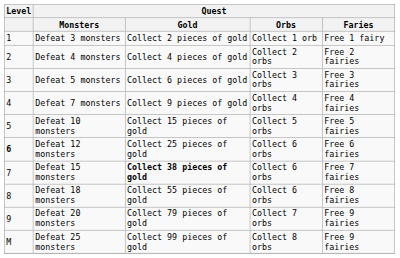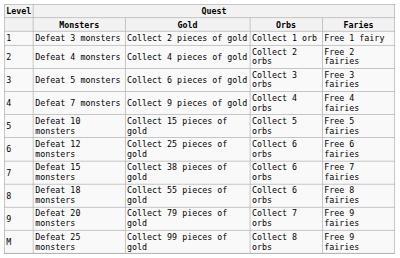(9, 149) bold -> (9, 149) normal
(177, 172) bold -> (177, 172) normal
